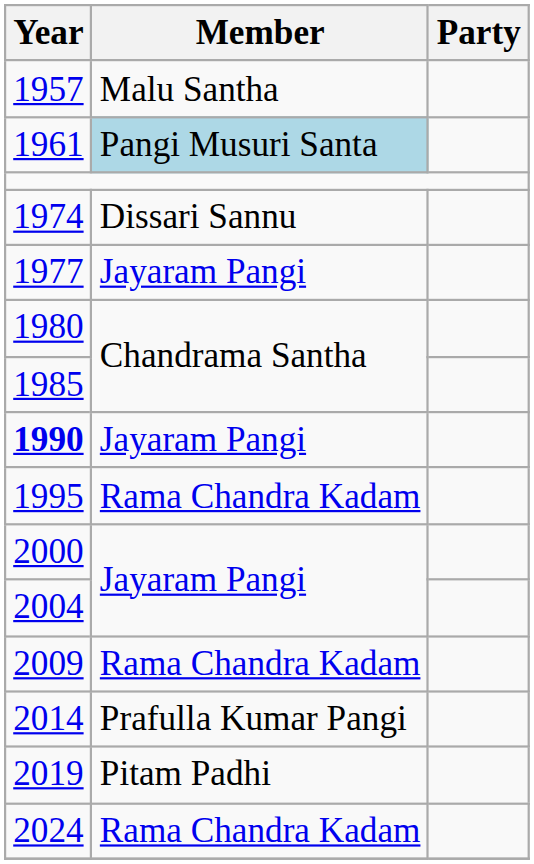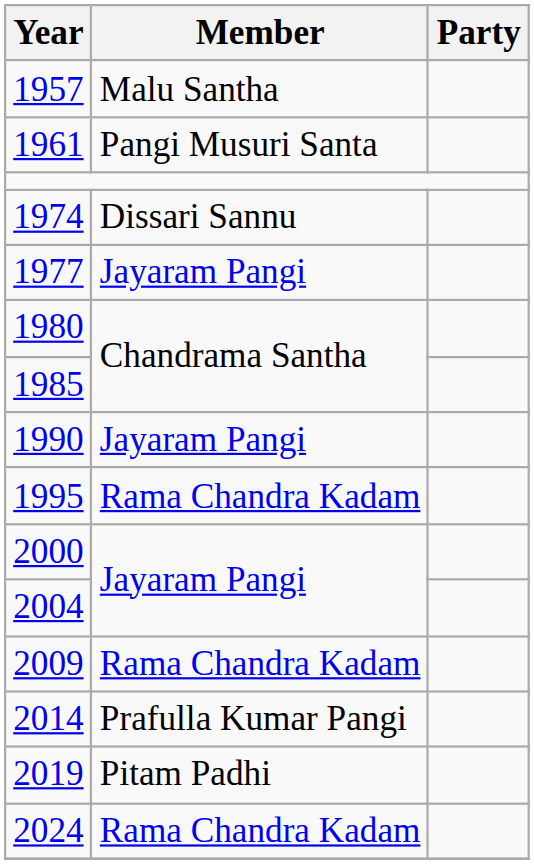(239, 144) lightblue background -> (239, 144) no background
(48, 439) bold -> (48, 439) normal
